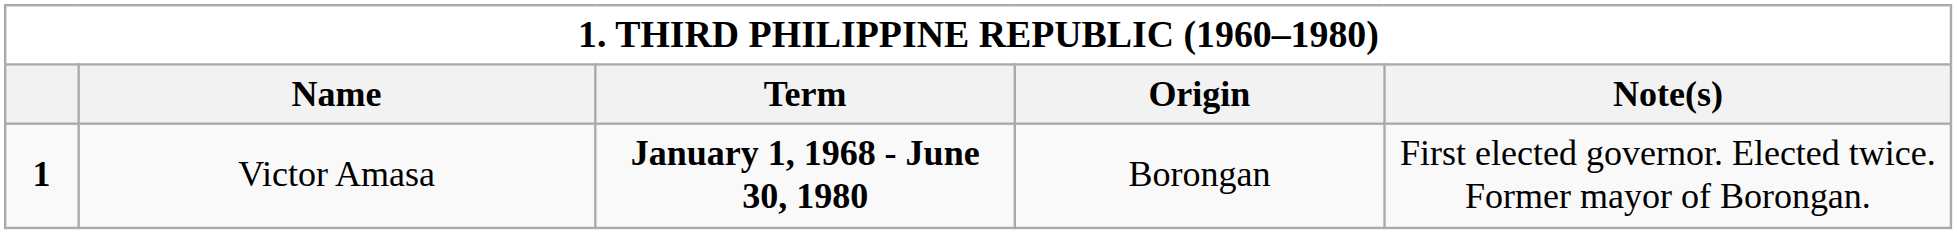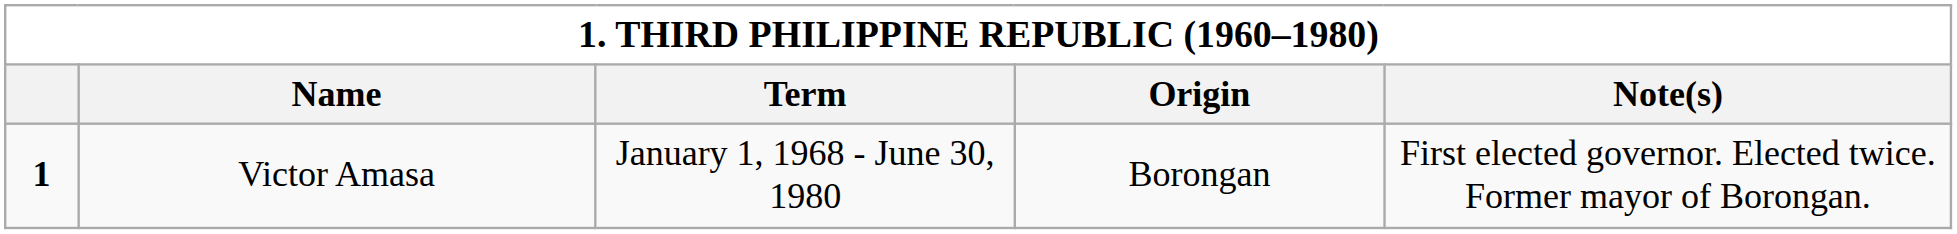(805, 175) bold -> (805, 175) normal
